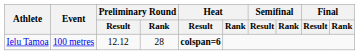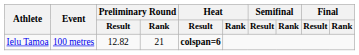(118, 42) 12.12 -> (118, 42) 12.82
(159, 42) 28 -> (159, 42) 21
